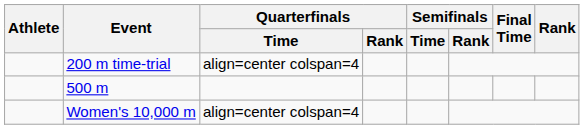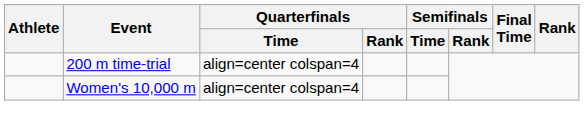- row: (87, 89)
